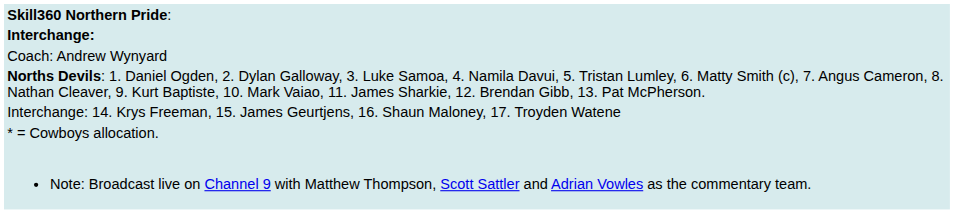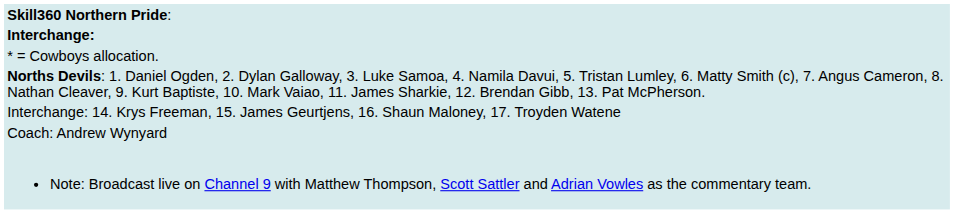(87, 56) Coach: Andrew Wynyard -> (83, 56) * = Cowboys allocation.
(83, 133) * = Cowboys allocation. -> (87, 133) Coach: Andrew Wynyard
